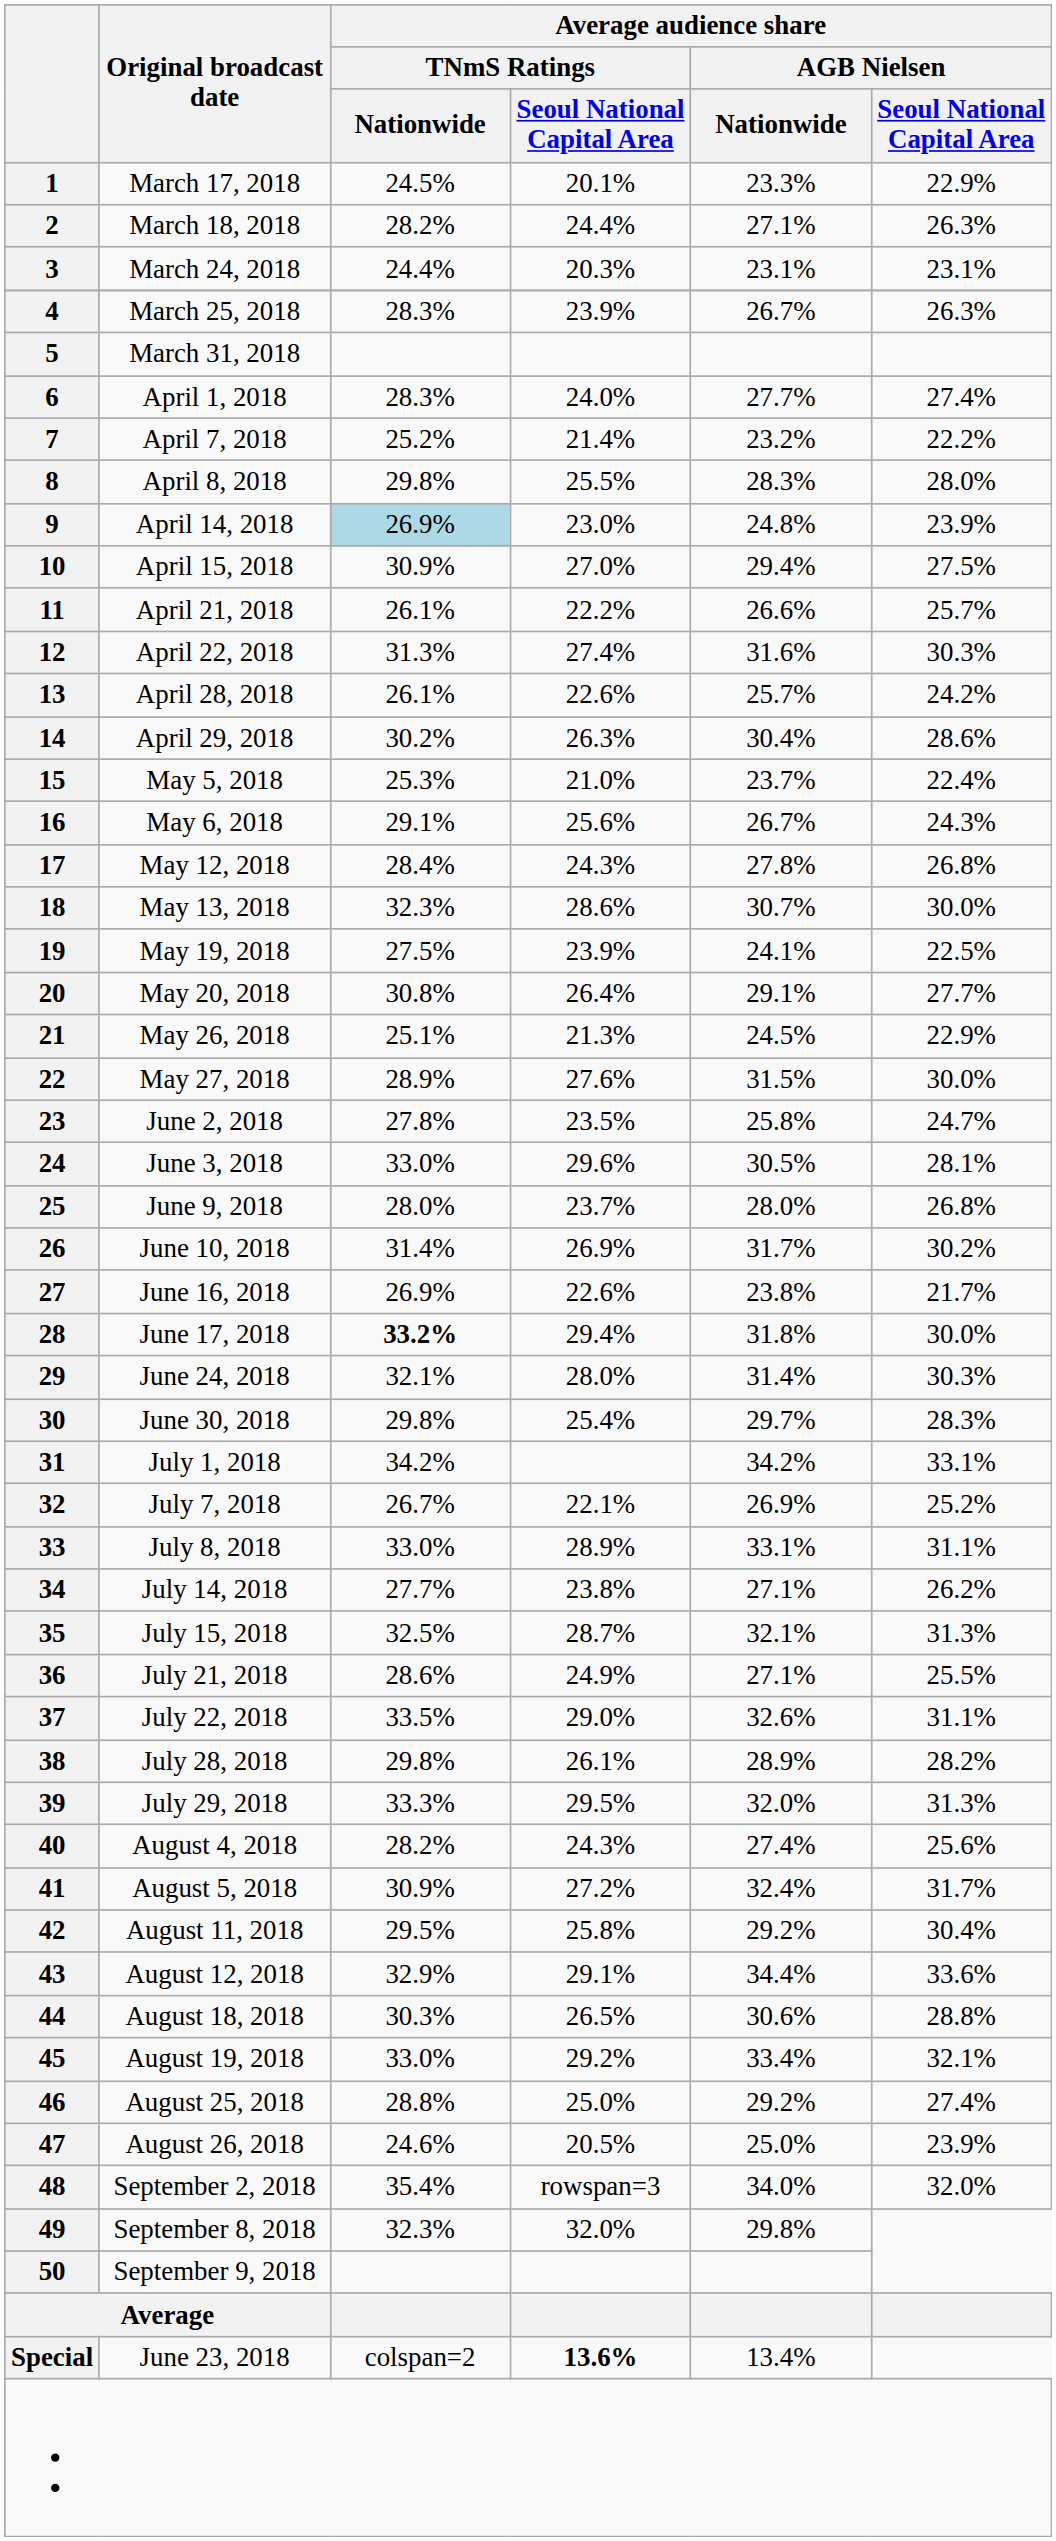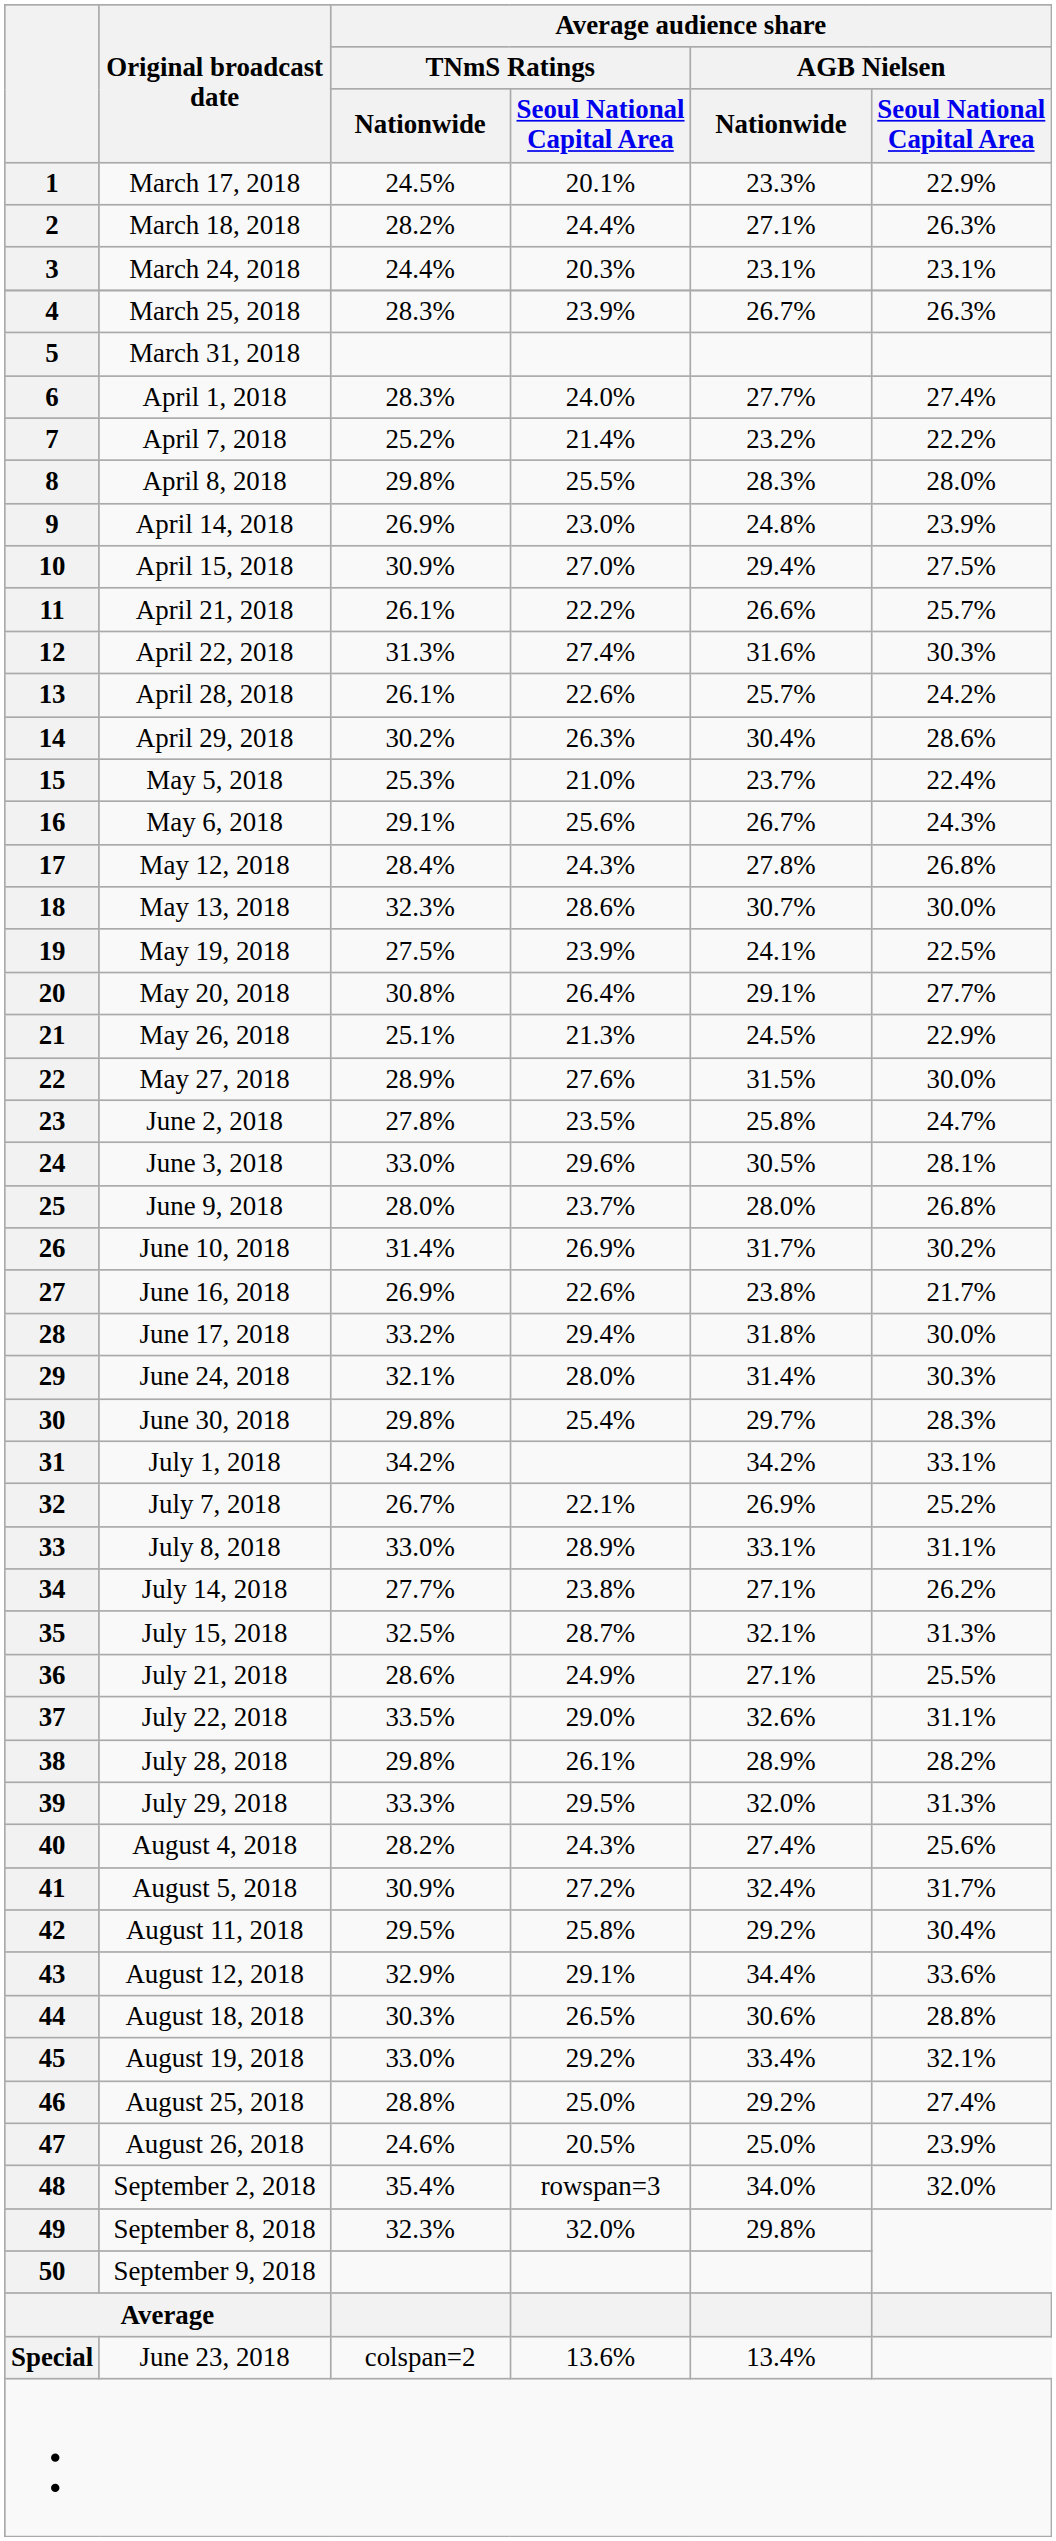(420, 524) lightblue background -> (420, 524) no background
(420, 1334) bold -> (420, 1334) normal
(601, 2357) bold -> (600, 2357) normal
